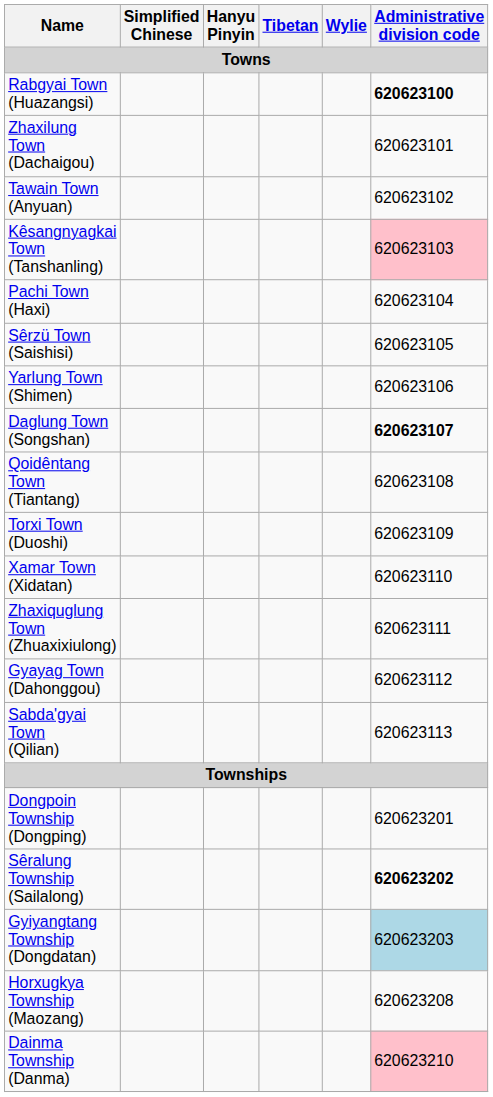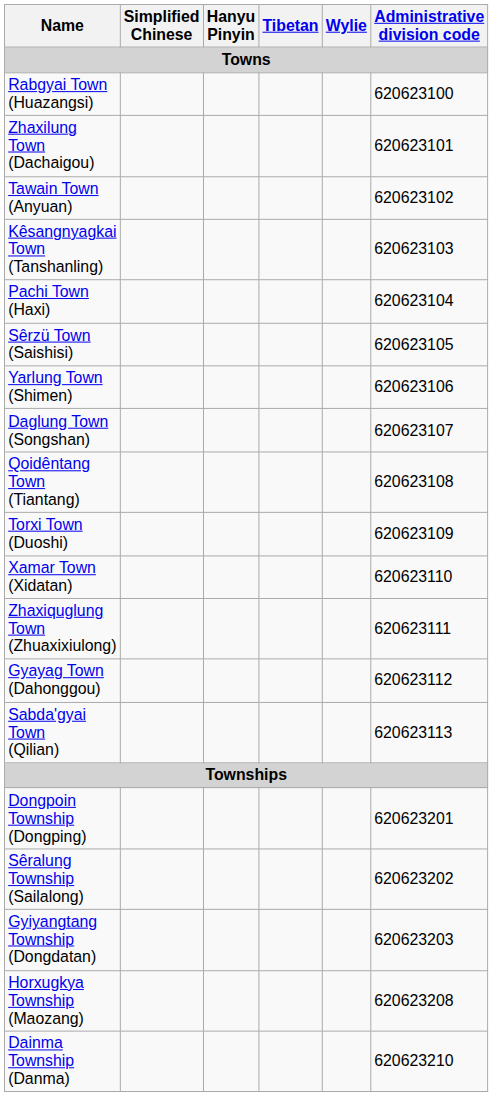(414, 94) bold -> (414, 94) normal
(414, 249) pink background -> (414, 249) no background
(414, 430) bold -> (414, 430) normal
(414, 879) bold -> (414, 879) normal
(414, 939) lightblue background -> (414, 939) no background
(414, 1061) pink background -> (414, 1061) no background
